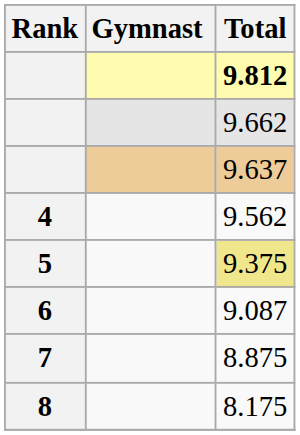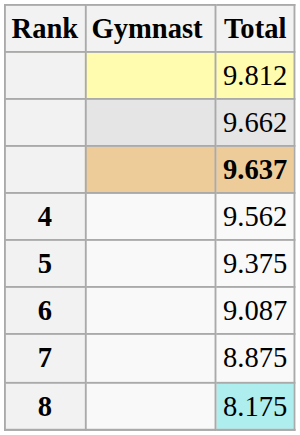(255, 75) bold -> (255, 75) normal
(255, 169) normal -> (255, 169) bold
(255, 263) khaki background -> (255, 263) no background
(255, 405) no background -> (255, 405) paleturquoise background
